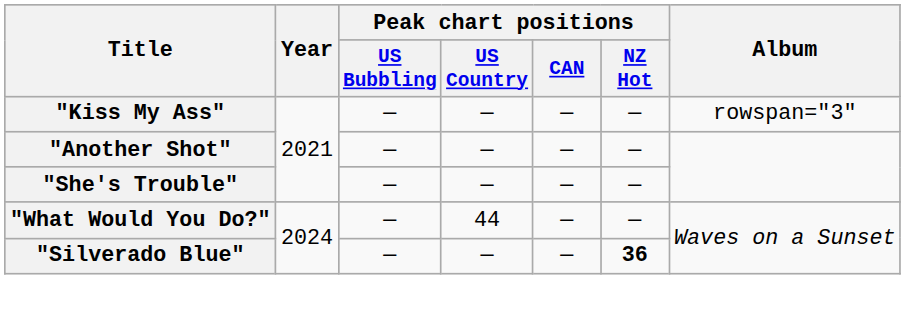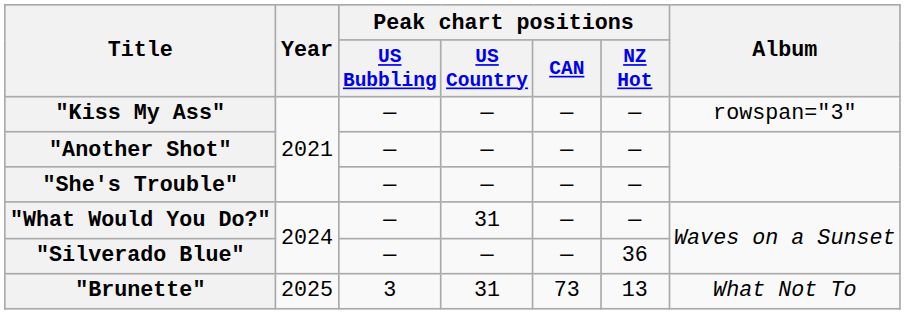(487, 220) 44 -> (487, 220) 31
(635, 256) bold -> (635, 256) normal
+ row: (140, 291)
